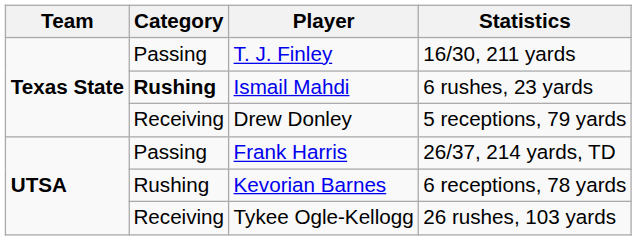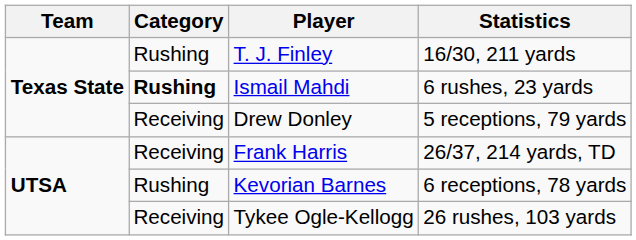(170, 54) Passing -> (171, 54) Rushing
(170, 152) Passing -> (179, 152) Receiving
